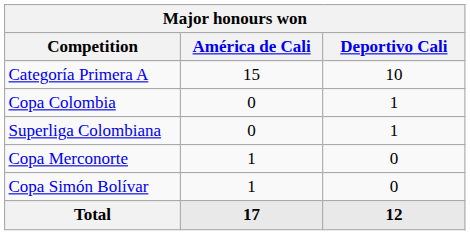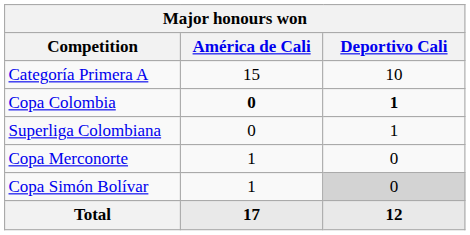(252, 102) normal -> (252, 102) bold
(394, 102) normal -> (394, 102) bold
(394, 187) no background -> (394, 187) lightgrey background
